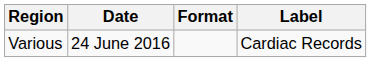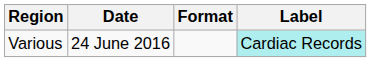(301, 43) no background -> (301, 43) paleturquoise background
